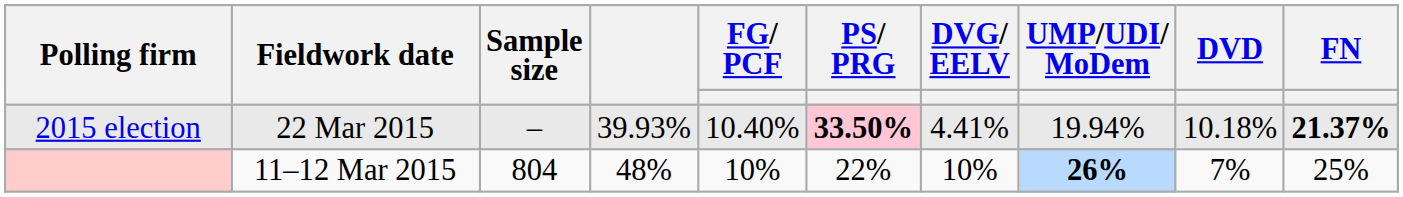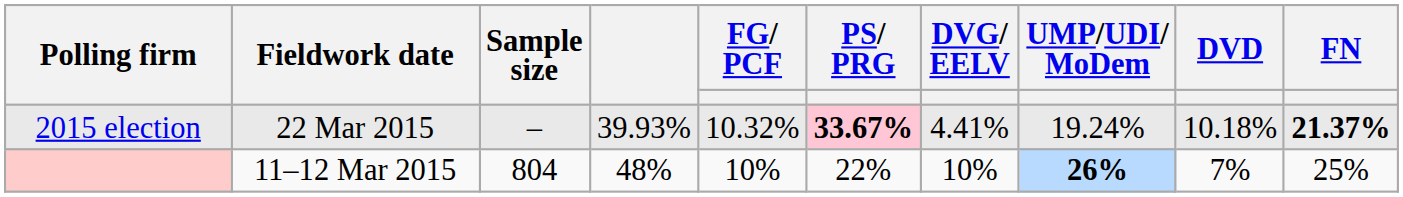(752, 127) 10.40% -> (752, 127) 10.32%
(863, 127) 33.50% -> (863, 127) 33.67%
(1098, 127) 19.94% -> (1098, 127) 19.24%
